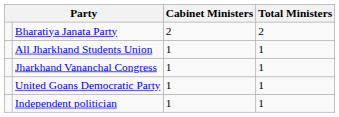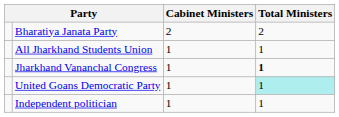(261, 67) normal -> (261, 67) bold
(261, 85) no background -> (261, 85) paleturquoise background
